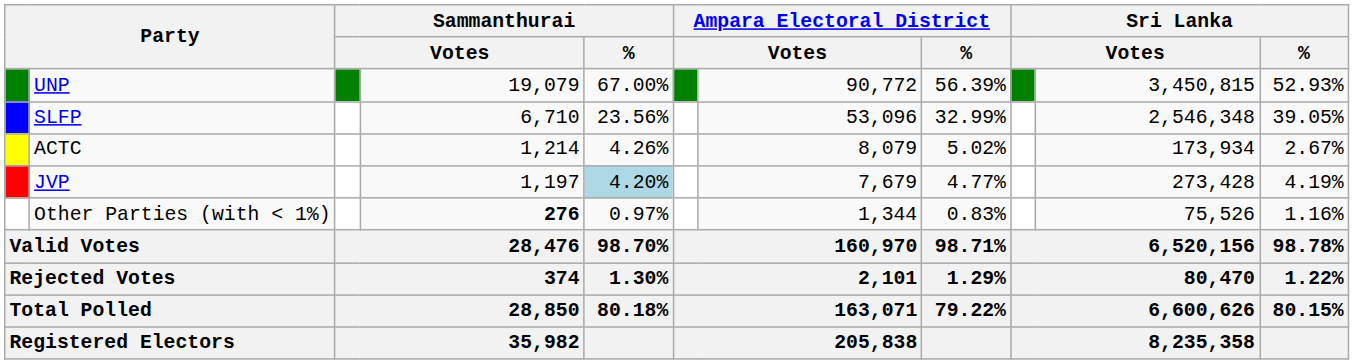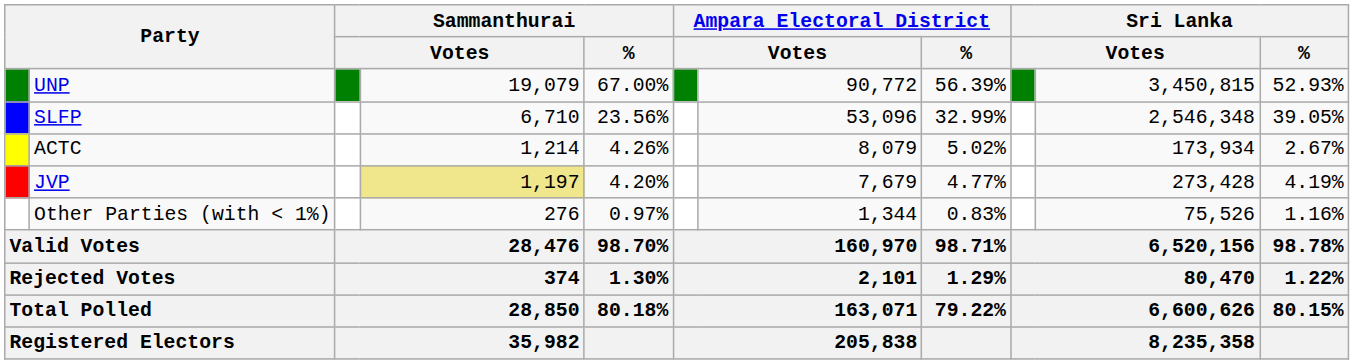(550, 182) no background -> (550, 182) khaki background
(639, 182) lightblue background -> (639, 182) no background
(562, 214) bold -> (562, 214) normal
